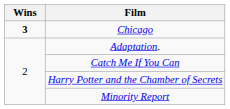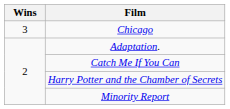(25, 29) bold -> (25, 29) normal
